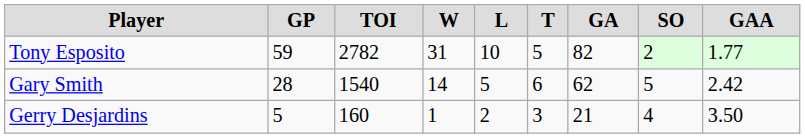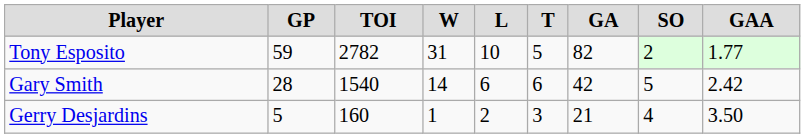(485, 84) 5 -> (485, 84) 6
(583, 84) 62 -> (583, 84) 42
